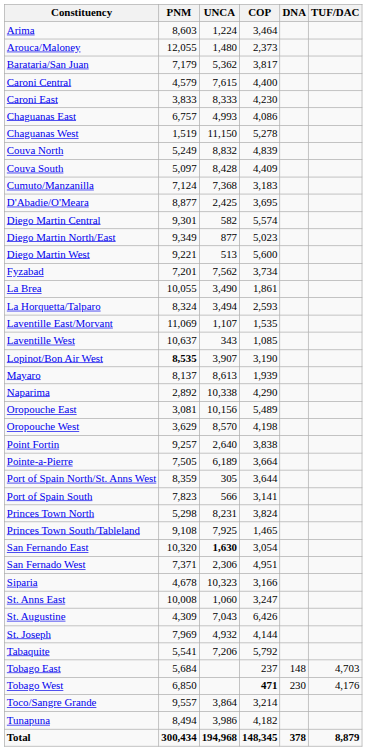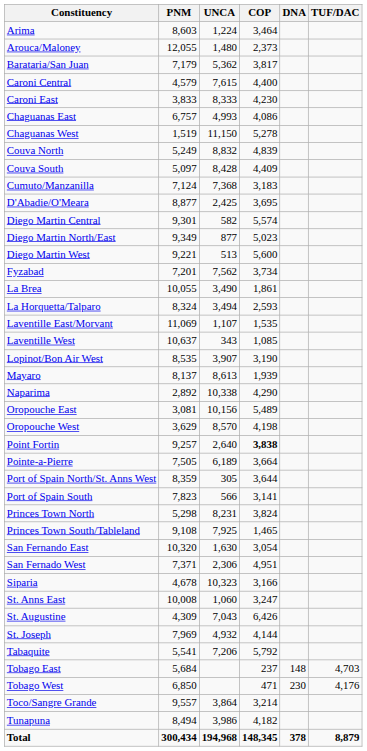(184, 358) bold -> (184, 358) normal
(265, 444) normal -> (265, 444) bold
(225, 548) bold -> (225, 548) normal
(269, 686) bold -> (269, 686) normal
